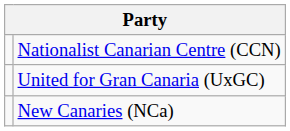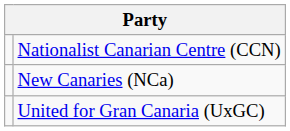rows swapped: (96, 109) <-> (141, 79)
